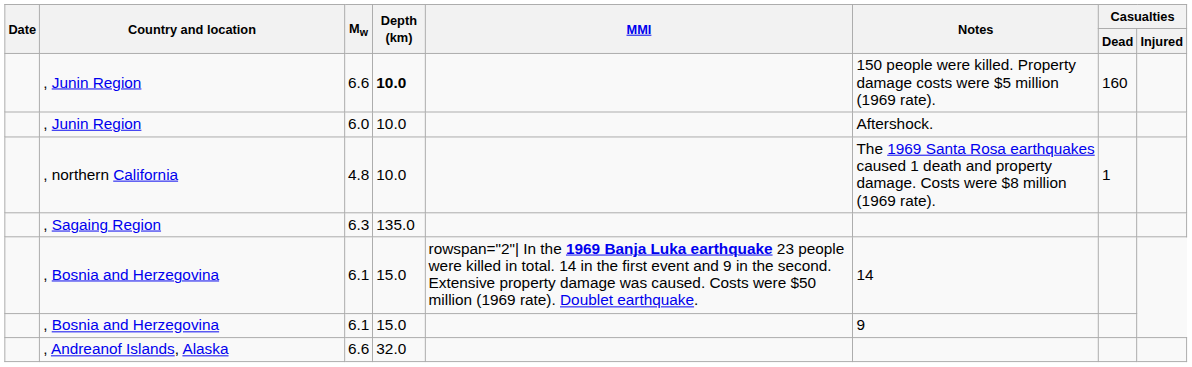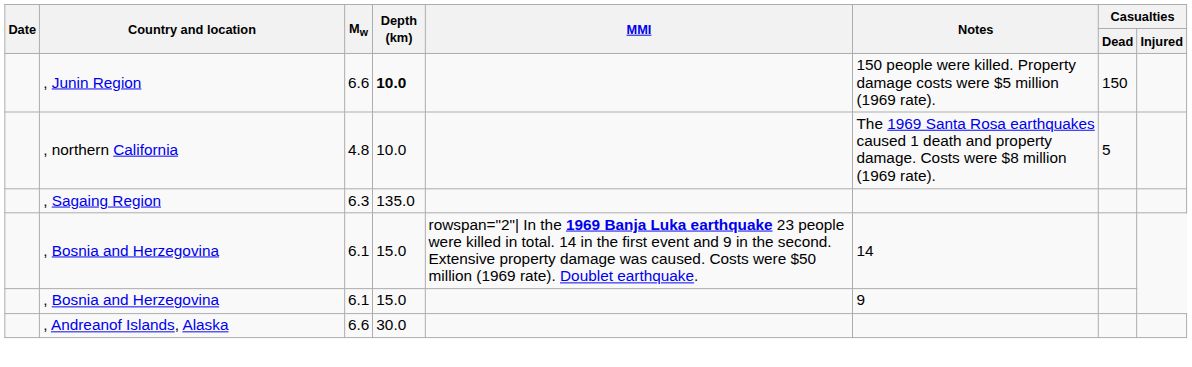(1115, 82) 160 -> (1115, 82) 150
- row: (92, 124)
(1106, 174) 1 -> (1106, 150) 5
(391, 349) 32.0 -> (391, 325) 30.0
